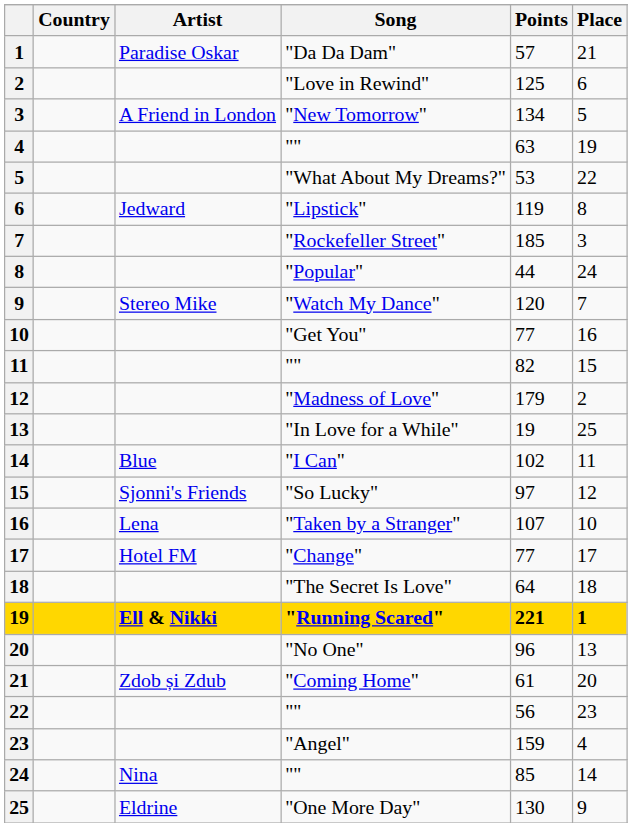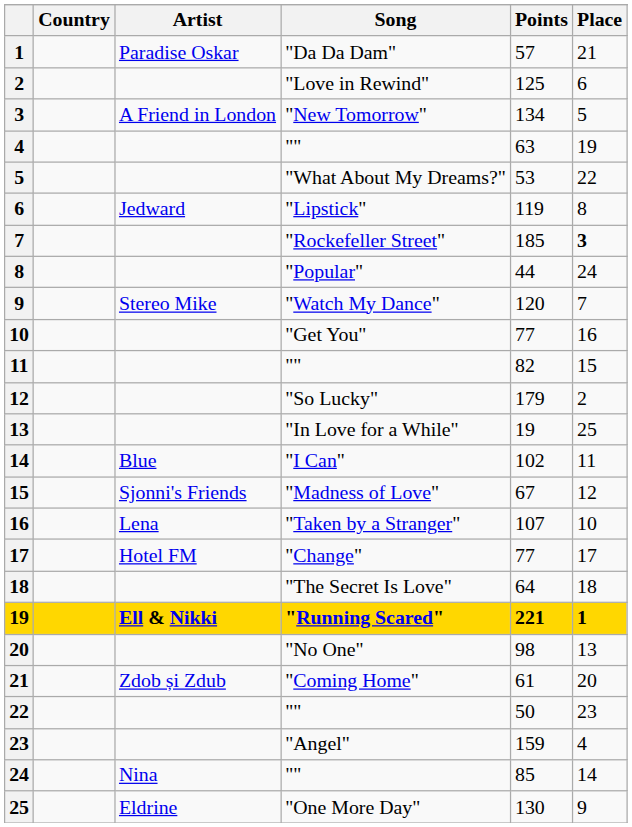(582, 240) normal -> (582, 240) bold
(362, 397) "Madness of Love" -> (332, 397) "So Lucky"
(332, 492) "So Lucky" -> (362, 492) "Madness of Love"
(525, 492) 97 -> (525, 492) 67
(525, 649) 96 -> (525, 649) 98
(525, 712) 56 -> (525, 712) 50
